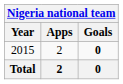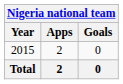(98, 50) bold -> (98, 50) normal
